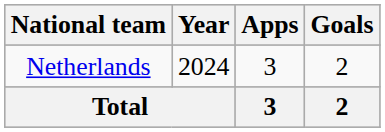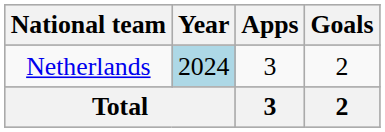(204, 65) no background -> (204, 65) lightblue background
